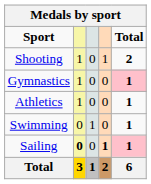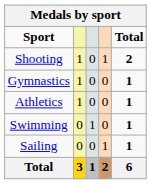(129, 80) pink background -> (129, 80) no background
(79, 146) bold -> (79, 146) normal
(105, 146) bold -> (105, 146) normal
(129, 146) pink background -> (129, 146) no background
